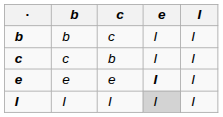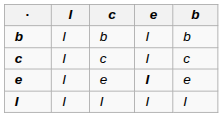columns swapped: (74, 15) <-> (199, 15)
(108, 36) c -> (100, 36) b
(108, 58) b -> (99, 58) c
(152, 101) lightgrey background -> (144, 101) no background
